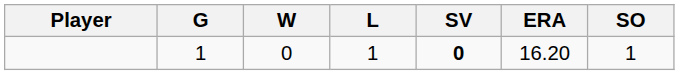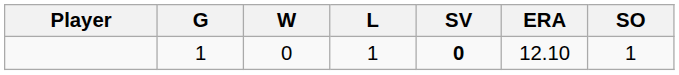(545, 52) 16.20 -> (545, 52) 12.10
